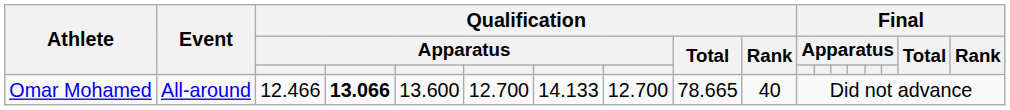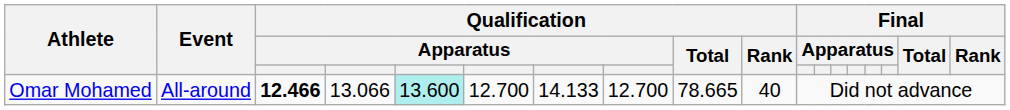(290, 90) normal -> (290, 90) bold
(360, 90) bold -> (360, 90) normal
(429, 90) no background -> (429, 90) paleturquoise background
